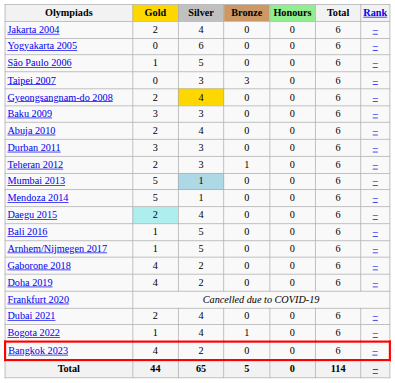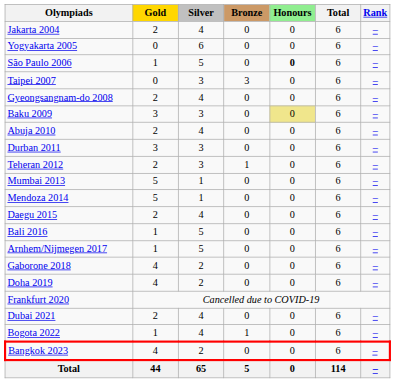(292, 63) normal -> (292, 63) bold
(201, 97) gold background -> (201, 97) no background
(292, 114) no background -> (292, 114) khaki background
(201, 181) lightblue background -> (201, 181) no background
(155, 215) paleturquoise background -> (155, 215) no background
